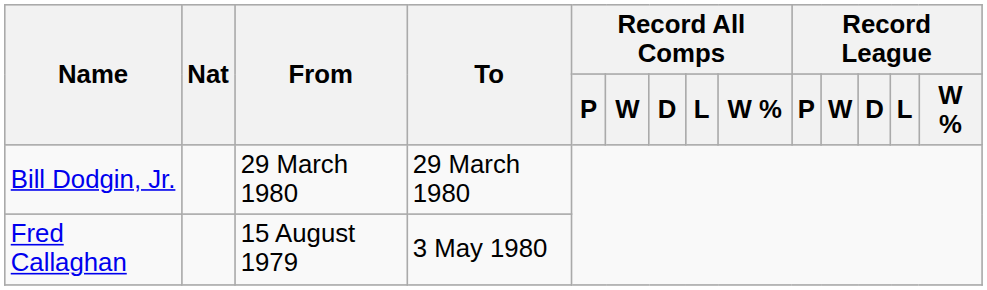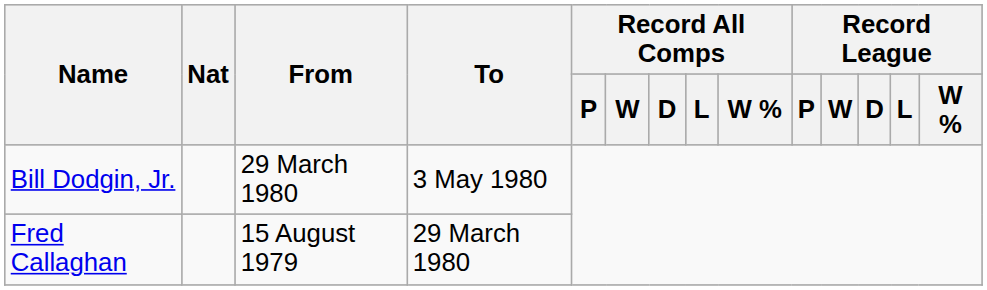(466, 179) 29 March 1980 -> (480, 179) 3 May 1980
(480, 248) 3 May 1980 -> (466, 248) 29 March 1980
